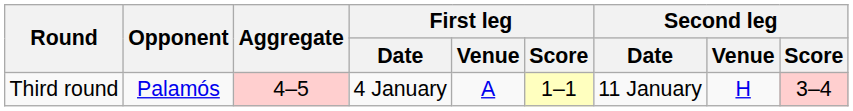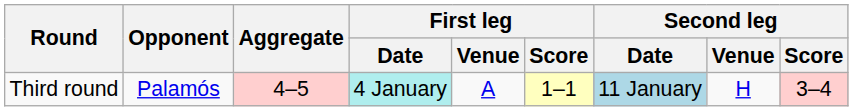(400, 88) no background -> (400, 88) paleturquoise background
(650, 88) no background -> (650, 88) lightblue background
